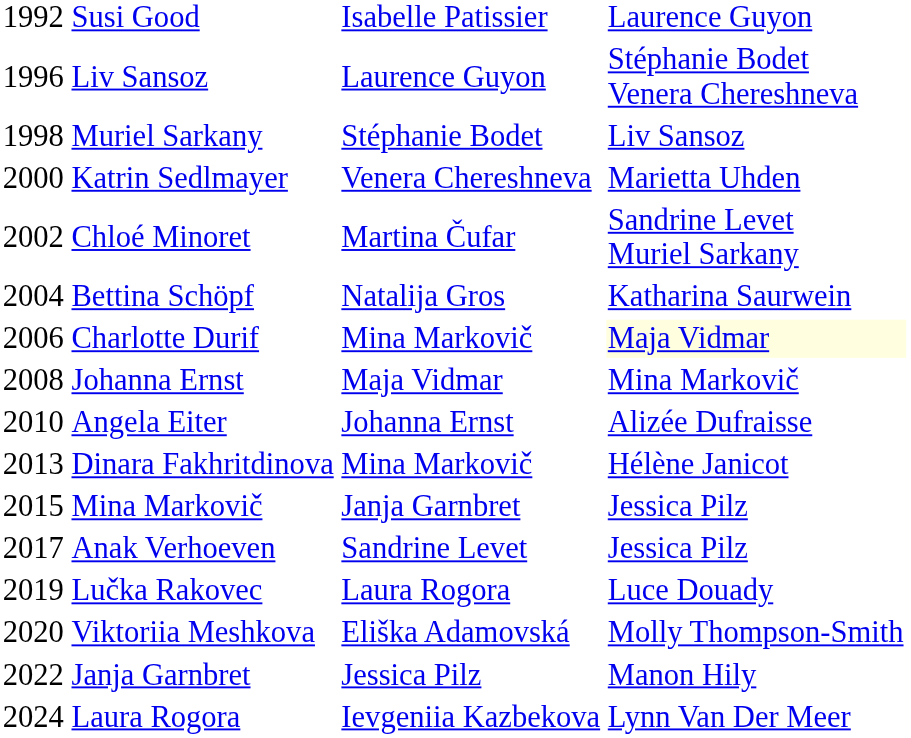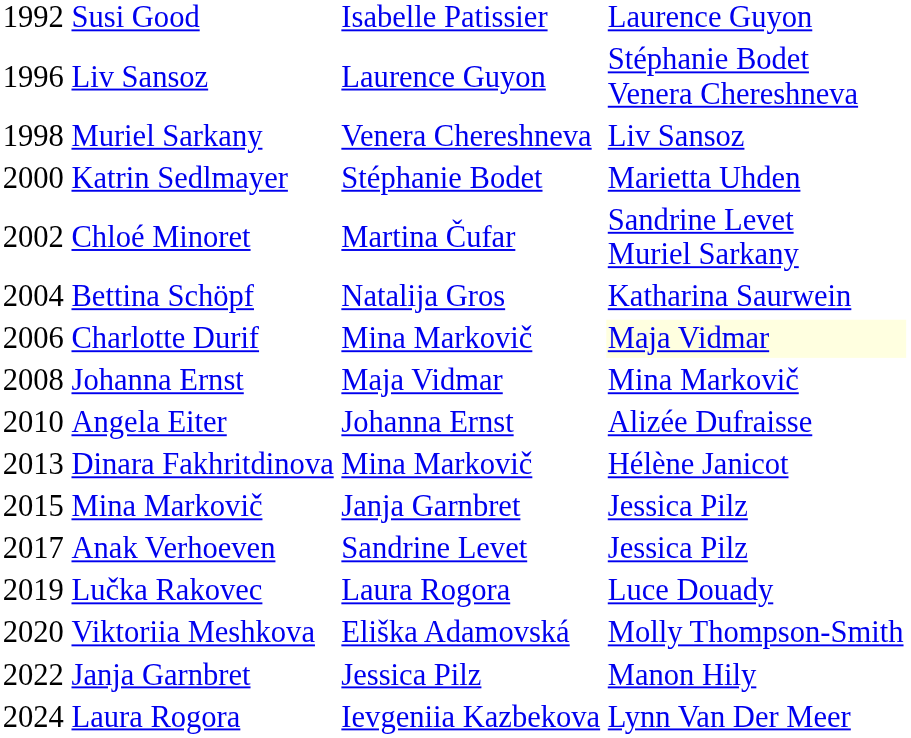(442, 135) Stéphanie Bodet -> (467, 135) Venera Chereshneva
(467, 177) Venera Chereshneva -> (442, 177) Stéphanie Bodet
